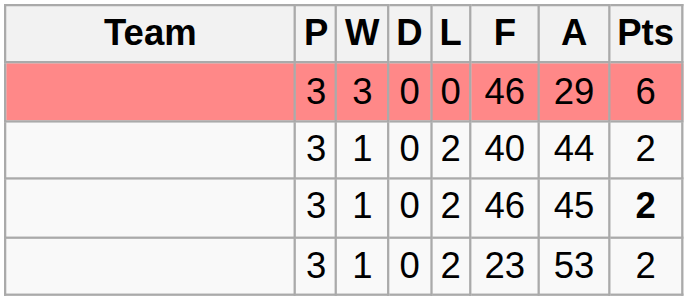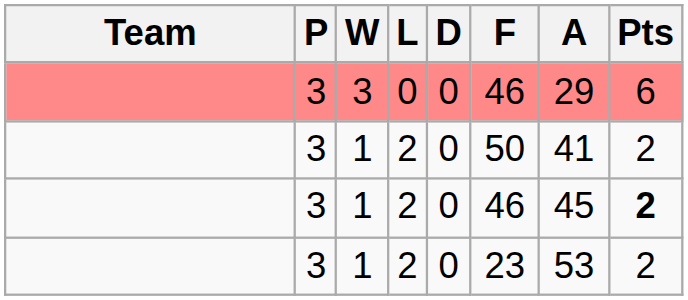columns swapped: (410, 33) <-> (451, 33)
(505, 149) 40 -> (505, 149) 50
(574, 149) 44 -> (574, 149) 41
